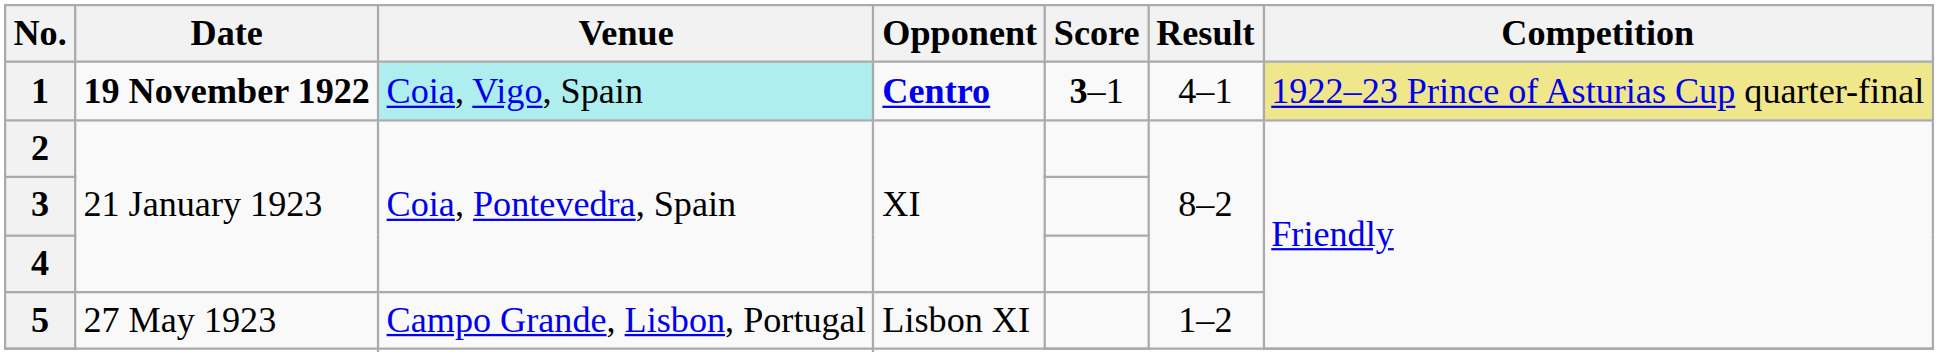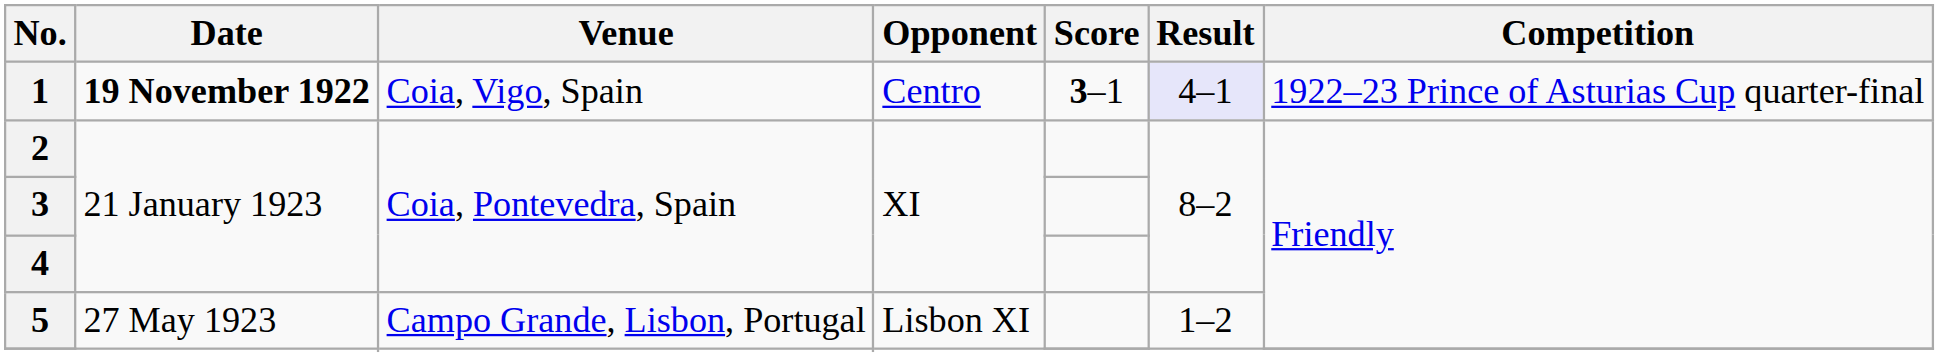(515, 90) paleturquoise background -> (515, 90) no background
(936, 90) bold -> (932, 90) normal
(1205, 90) no background -> (1205, 90) lavender background
(1598, 90) khaki background -> (1598, 90) no background
